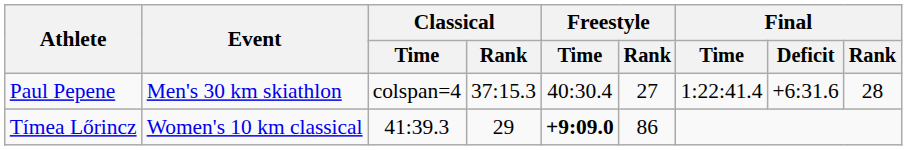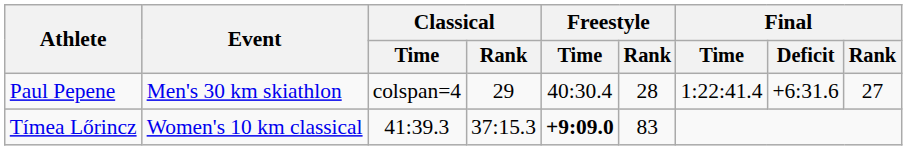(503, 91) 37:15.3 -> (503, 91) 29
(647, 91) 27 -> (647, 91) 28
(872, 91) 28 -> (872, 91) 27
(503, 126) 29 -> (503, 126) 37:15.3
(647, 126) 86 -> (647, 126) 83
